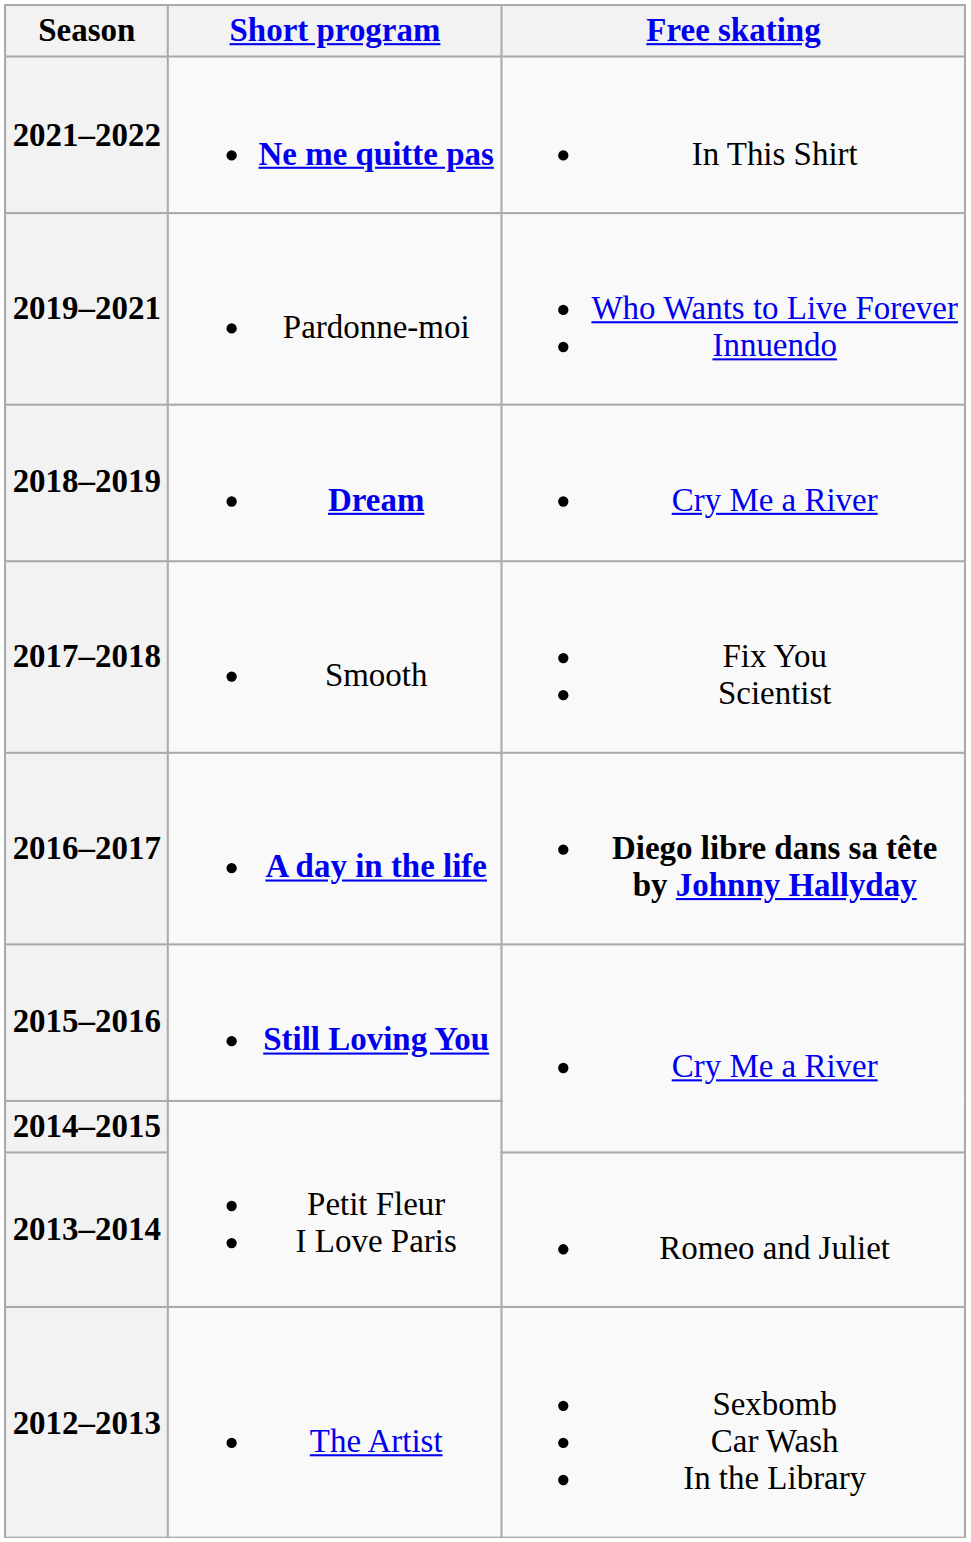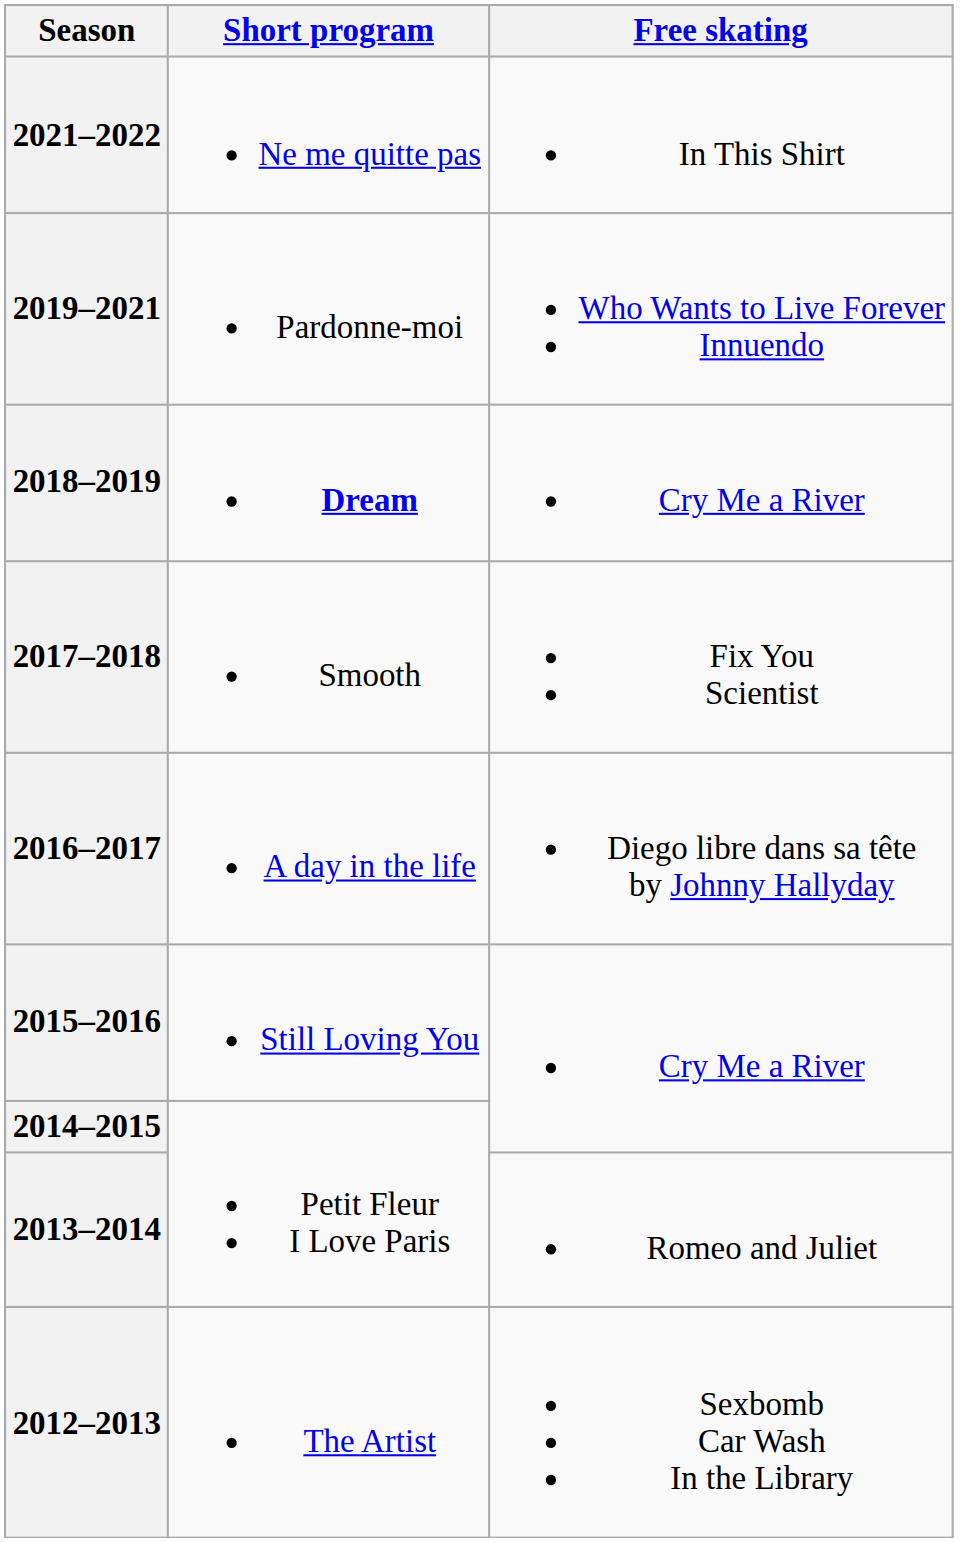(335, 153) bold -> (329, 153) normal
(335, 867) bold -> (329, 867) normal
(733, 867) bold -> (721, 867) normal
(335, 1041) bold -> (329, 1041) normal
